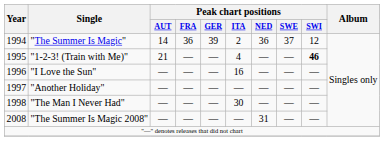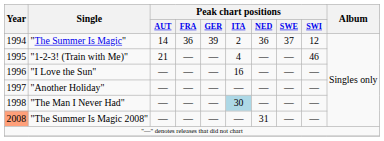(314, 56) bold -> (314, 56) normal
(239, 103) no background -> (239, 103) lightblue background
(16, 118) no background -> (16, 118) lightsalmon background
